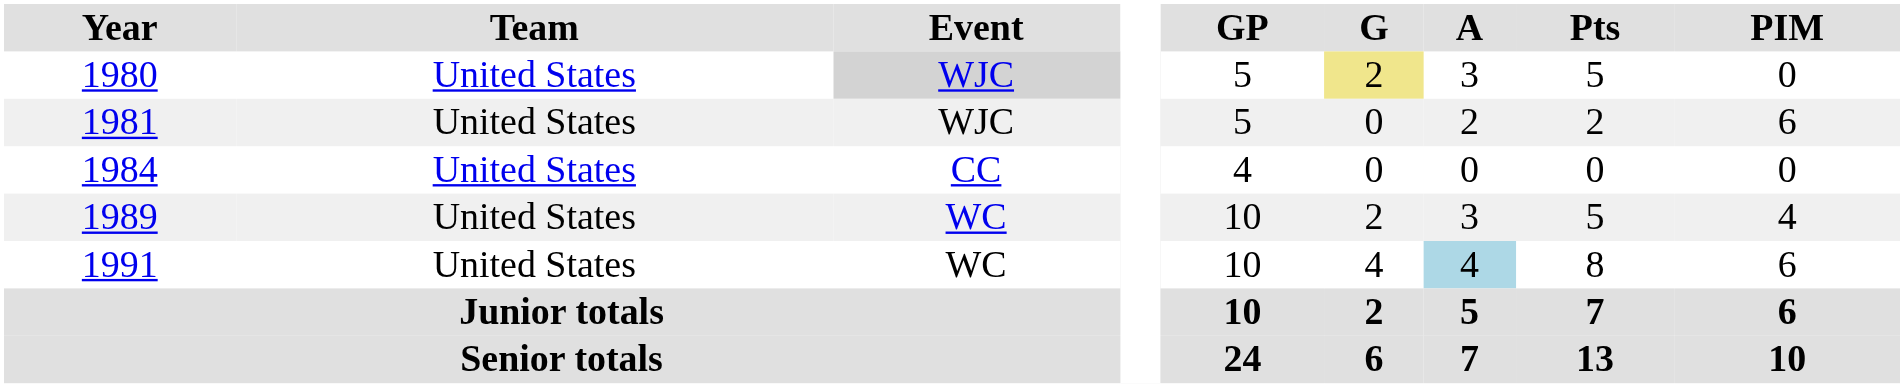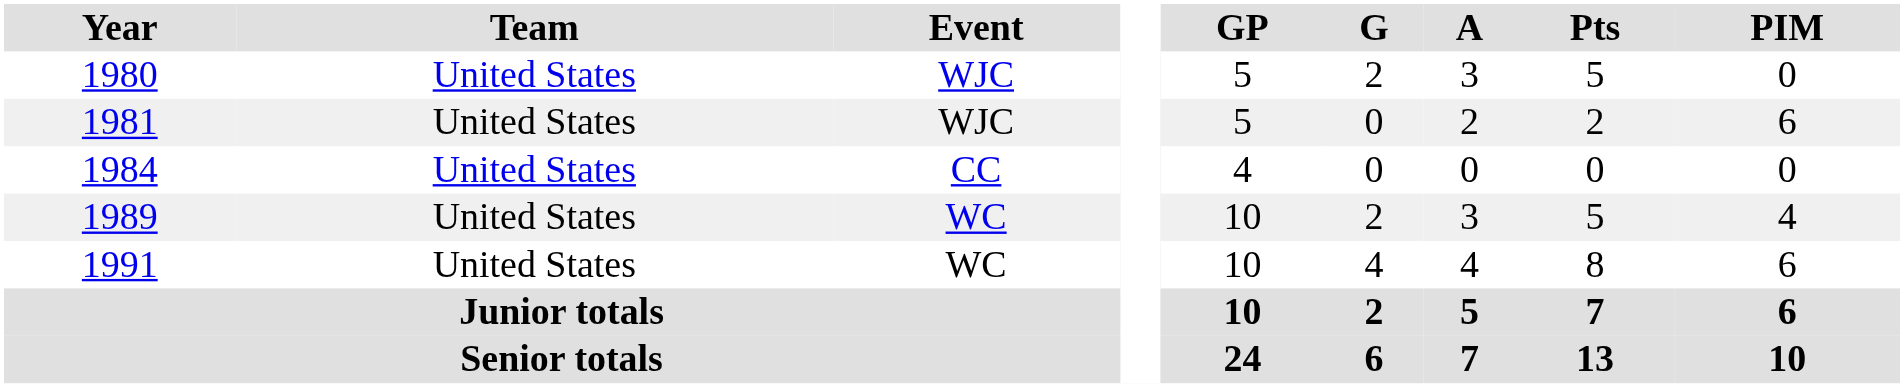(976, 74) lightgrey background -> (976, 74) no background
(1374, 74) khaki background -> (1374, 74) no background
(1469, 264) lightblue background -> (1469, 264) no background
